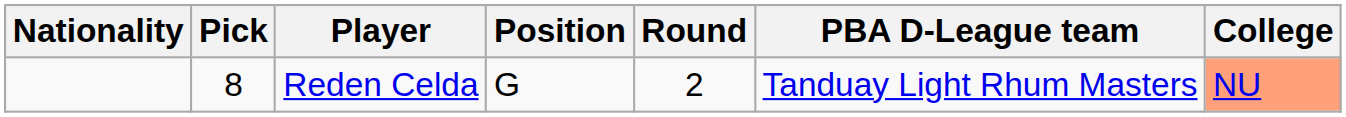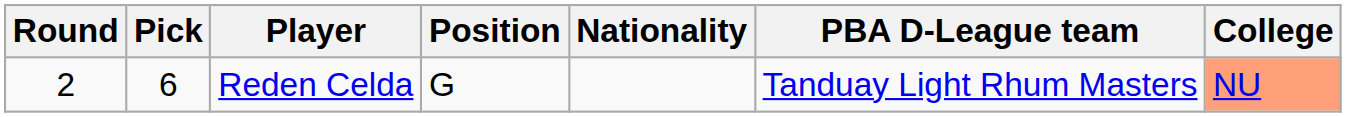columns swapped: (694, 31) <-> (98, 31)
(234, 84) 8 -> (168, 84) 6
